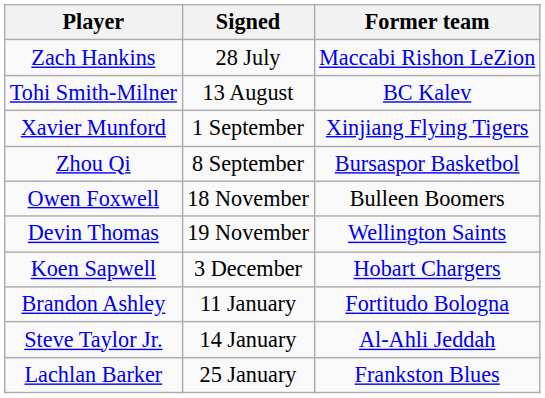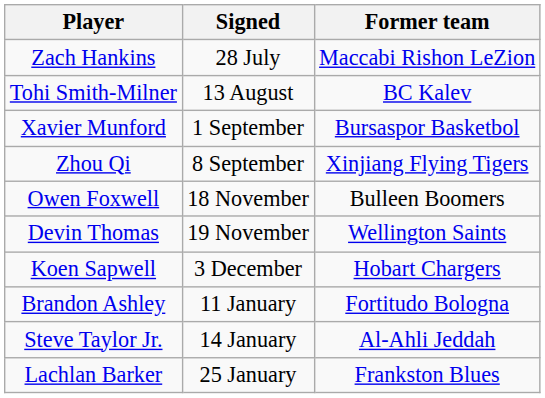(427, 127) Xinjiang Flying Tigers -> (427, 127) Bursaspor Basketbol
(427, 163) Bursaspor Basketbol -> (427, 163) Xinjiang Flying Tigers
